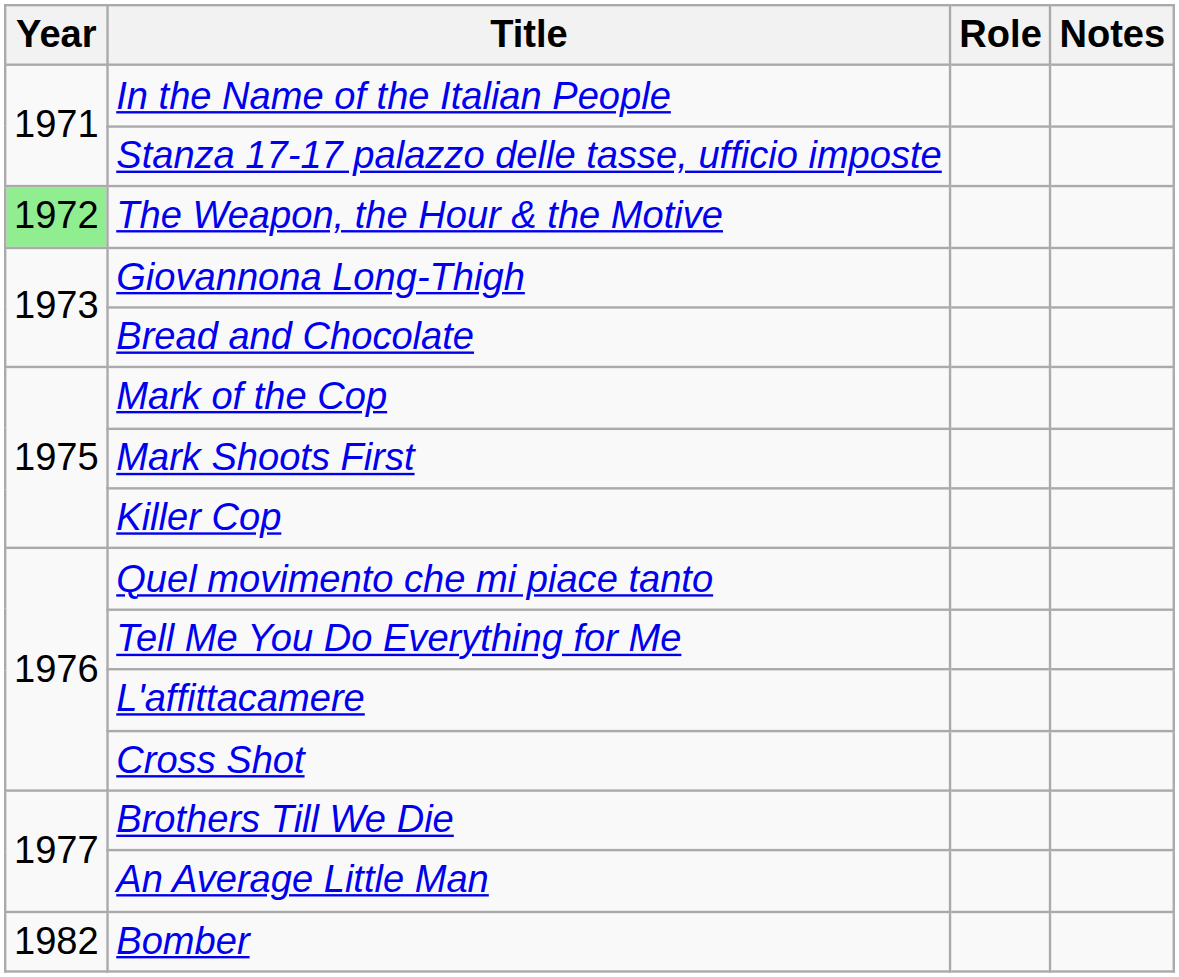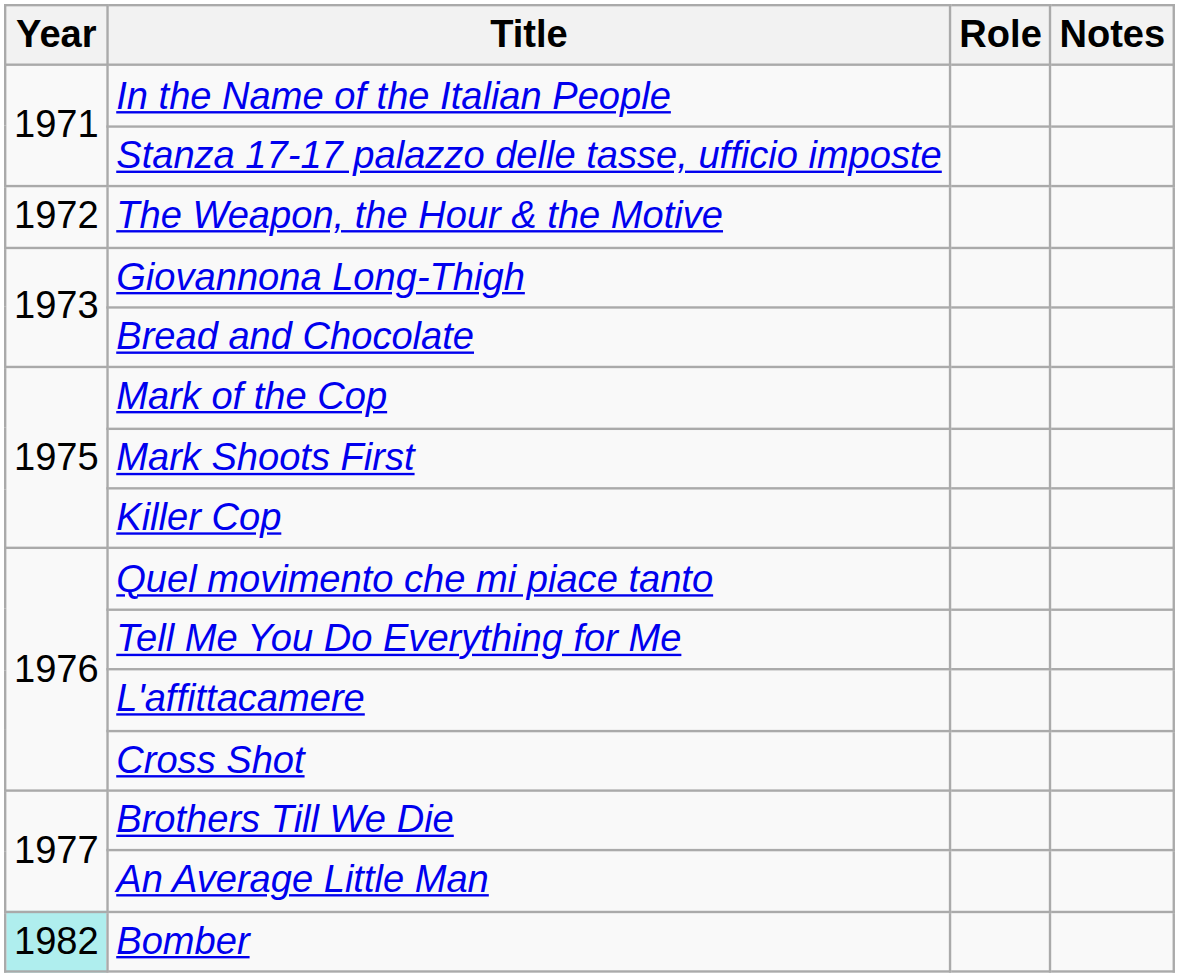(56, 215) lightgreen background -> (56, 215) no background
(56, 940) no background -> (56, 940) paleturquoise background
